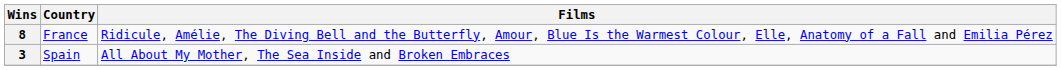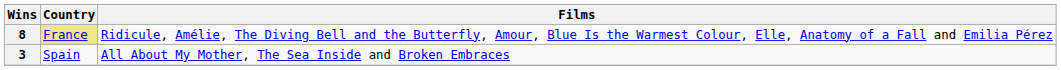(65, 35) no background -> (65, 35) khaki background
